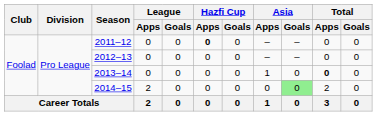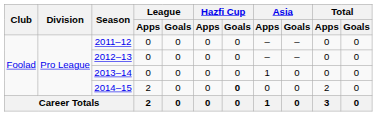(208, 42) bold -> (208, 42) normal
(327, 73) bold -> (327, 73) normal
(237, 88) normal -> (237, 88) bold
(297, 88) lightgreen background -> (297, 88) no background
